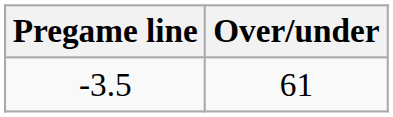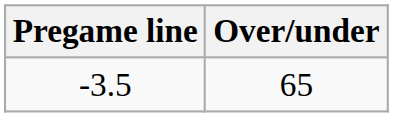(296, 83) 61 -> (296, 83) 65
